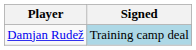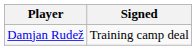(139, 34) lightblue background -> (139, 34) no background
